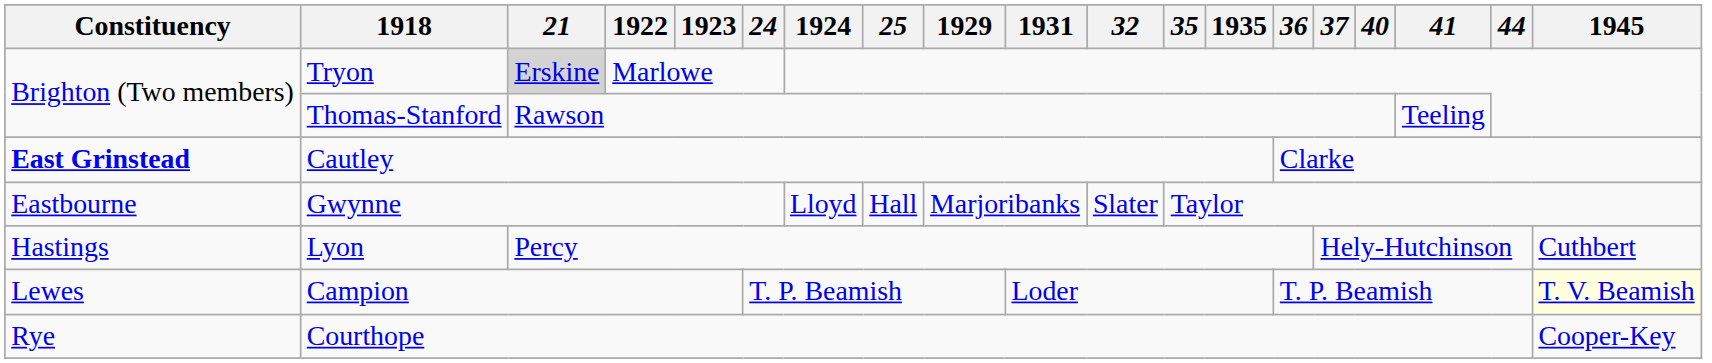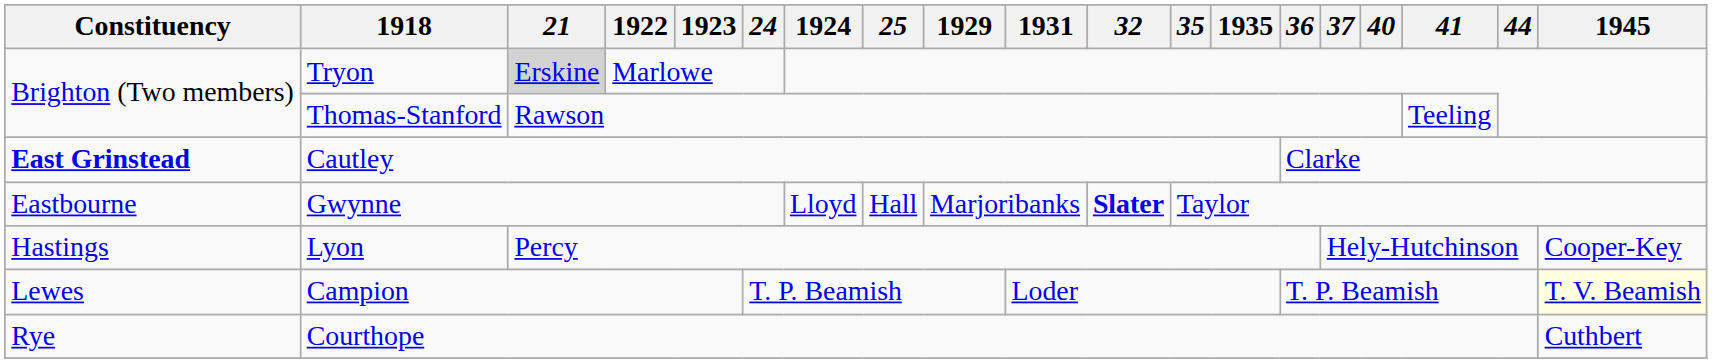(1125, 203) normal -> (1128, 203) bold
(1587, 247) Cuthbert -> (1613, 247) Cooper-Key
(1607, 335) Cooper-Key -> (1593, 335) Cuthbert
